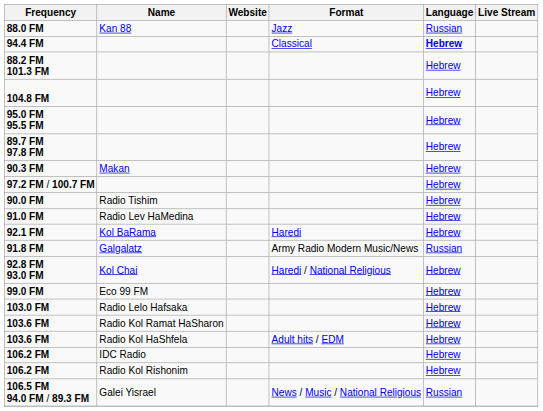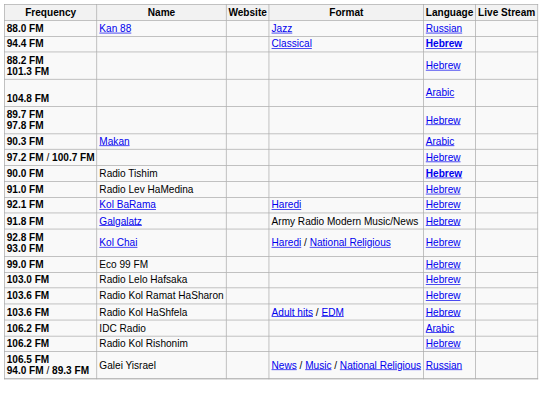(443, 93) Hebrew -> (440, 93) Arabic
- row: (25, 120)
(443, 169) Hebrew -> (440, 142) Arabic
(443, 201) normal -> (444, 174) bold
(444, 249) Russian -> (443, 221) Hebrew
(443, 355) Hebrew -> (440, 328) Arabic
